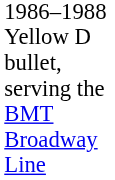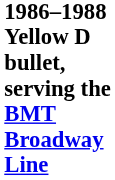(64, 88) normal -> (64, 88) bold
